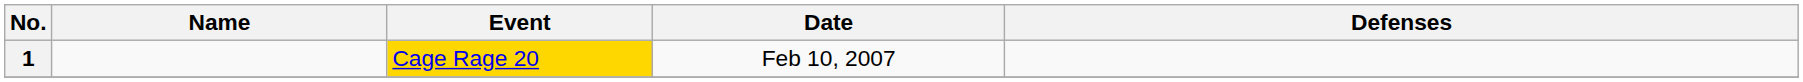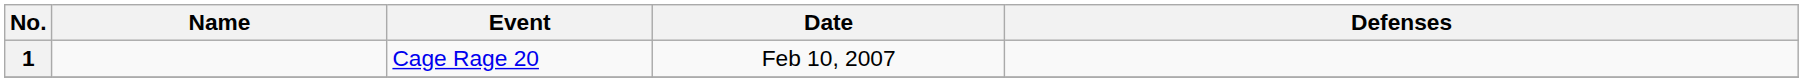(466, 58) gold background -> (466, 58) no background
